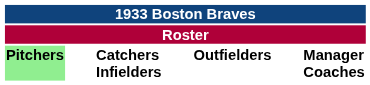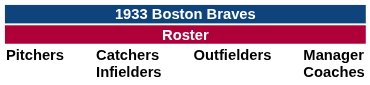(35, 55) lightgreen background -> (35, 55) no background
